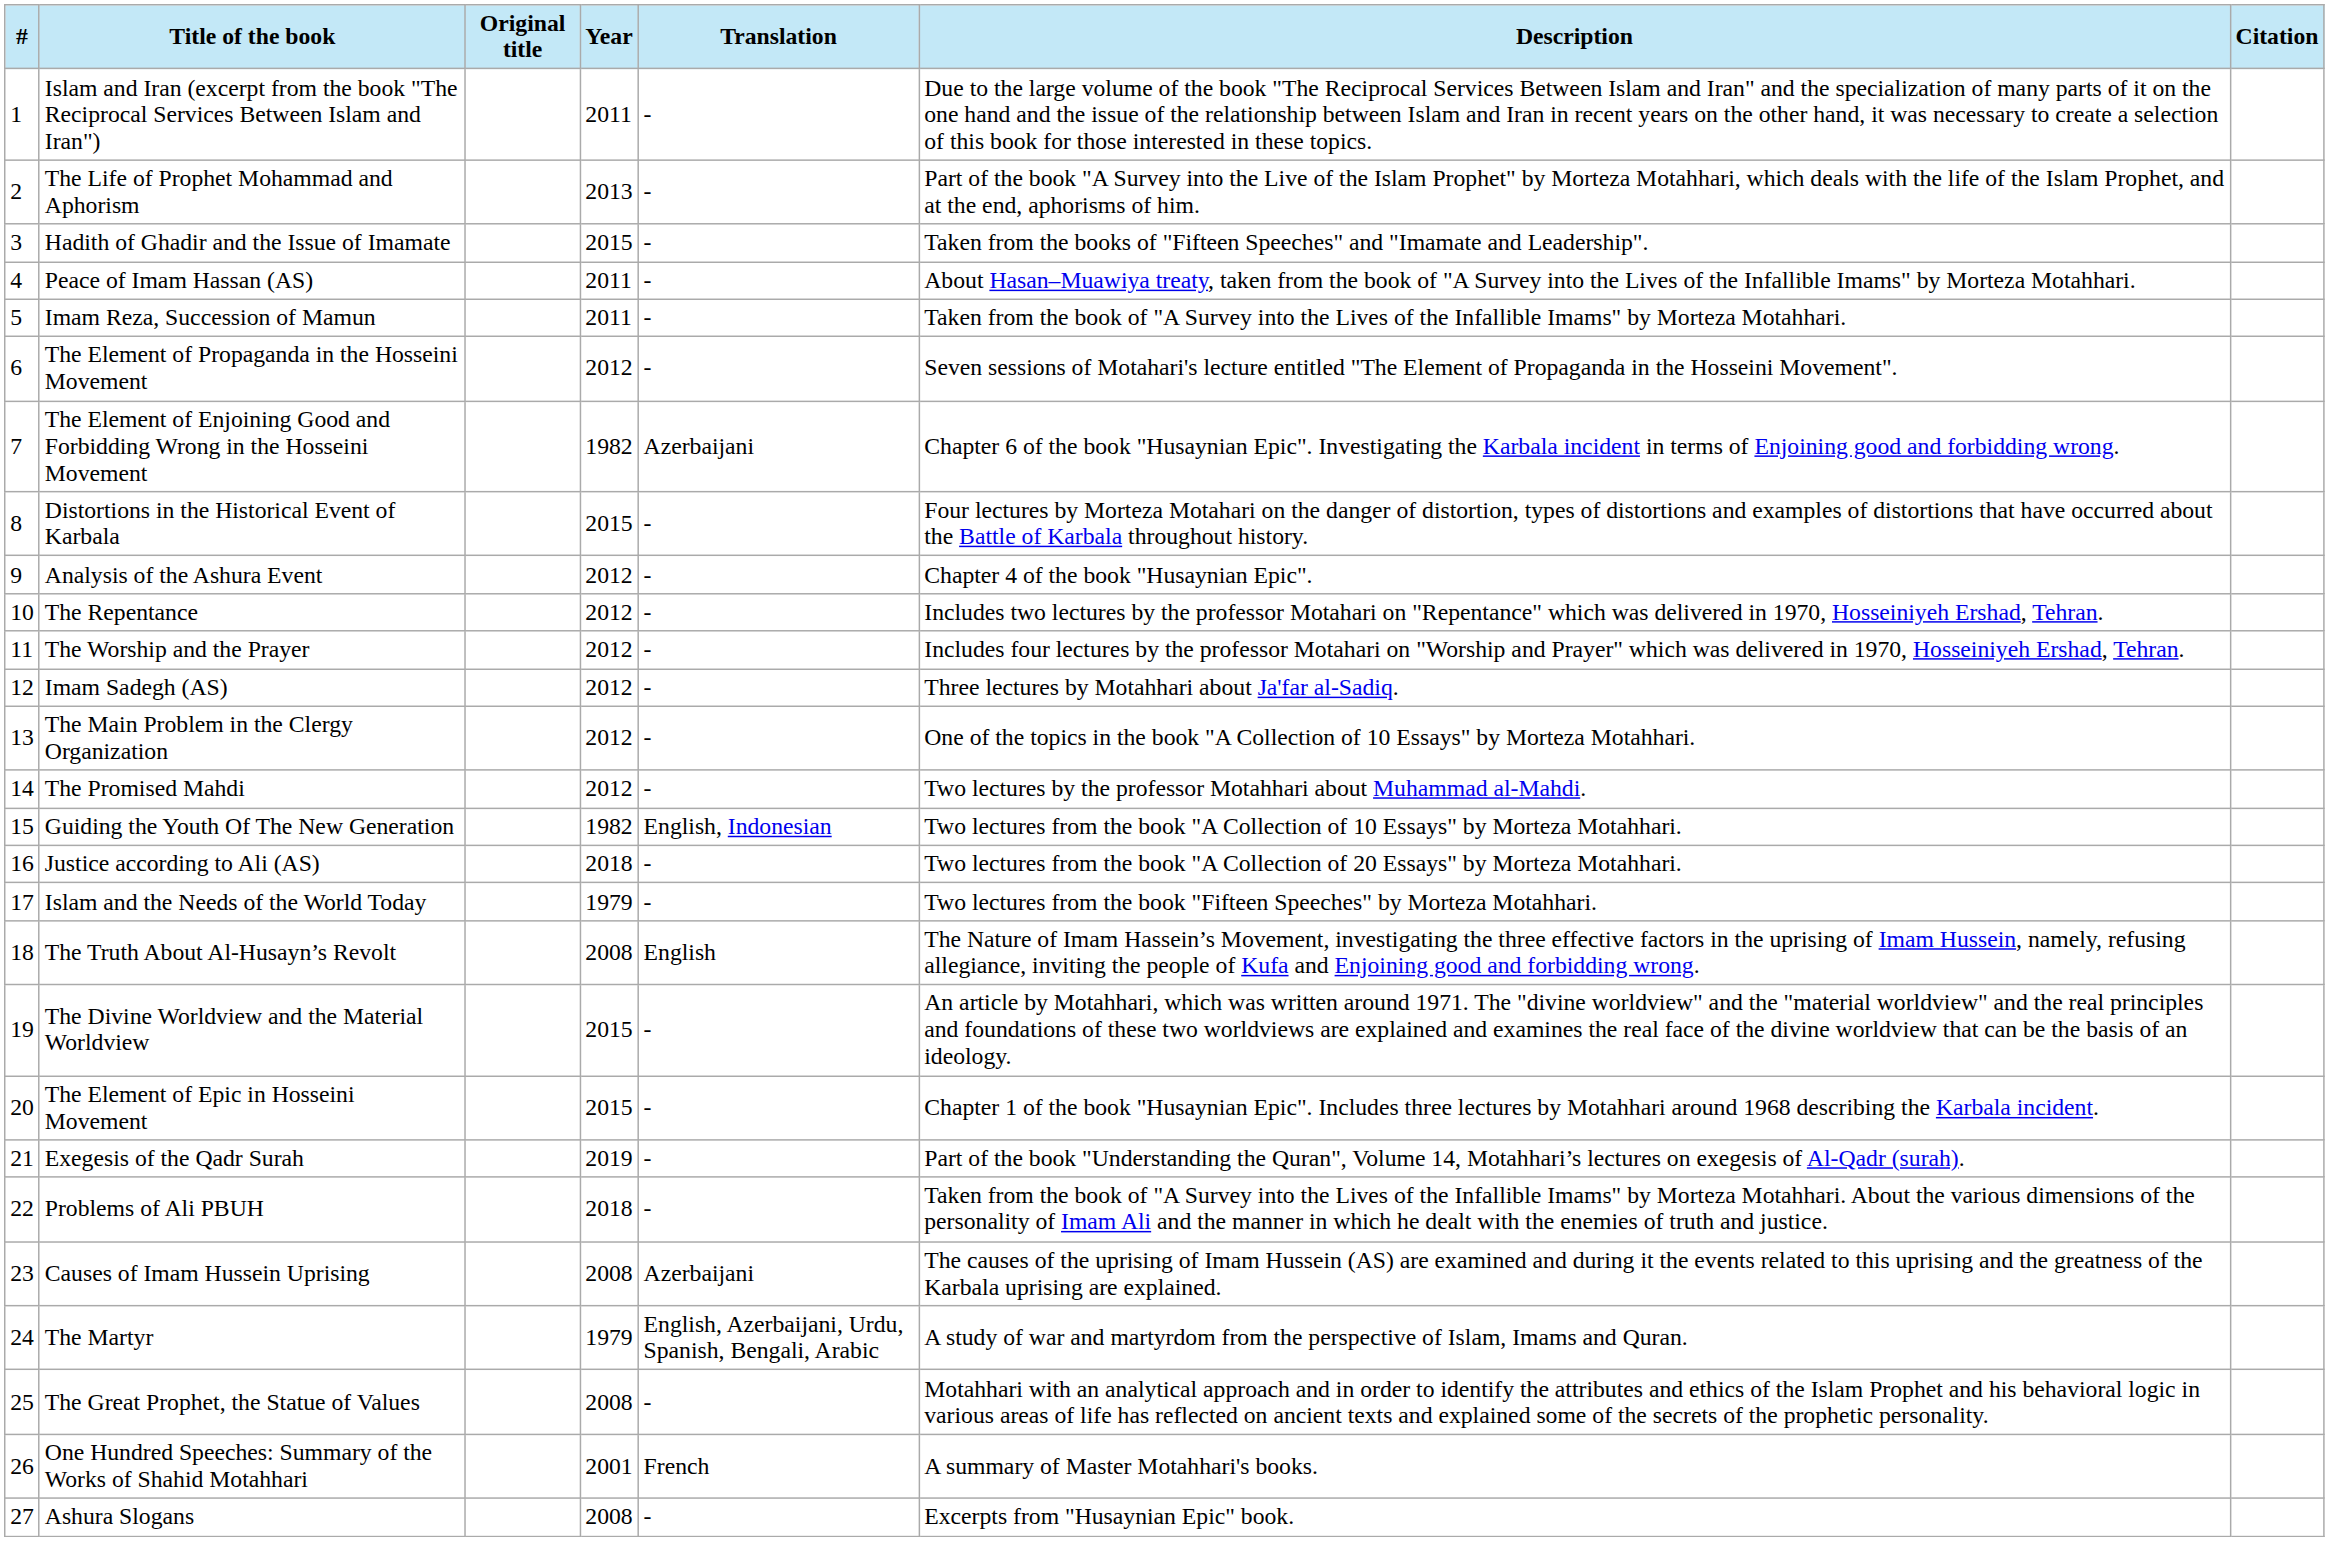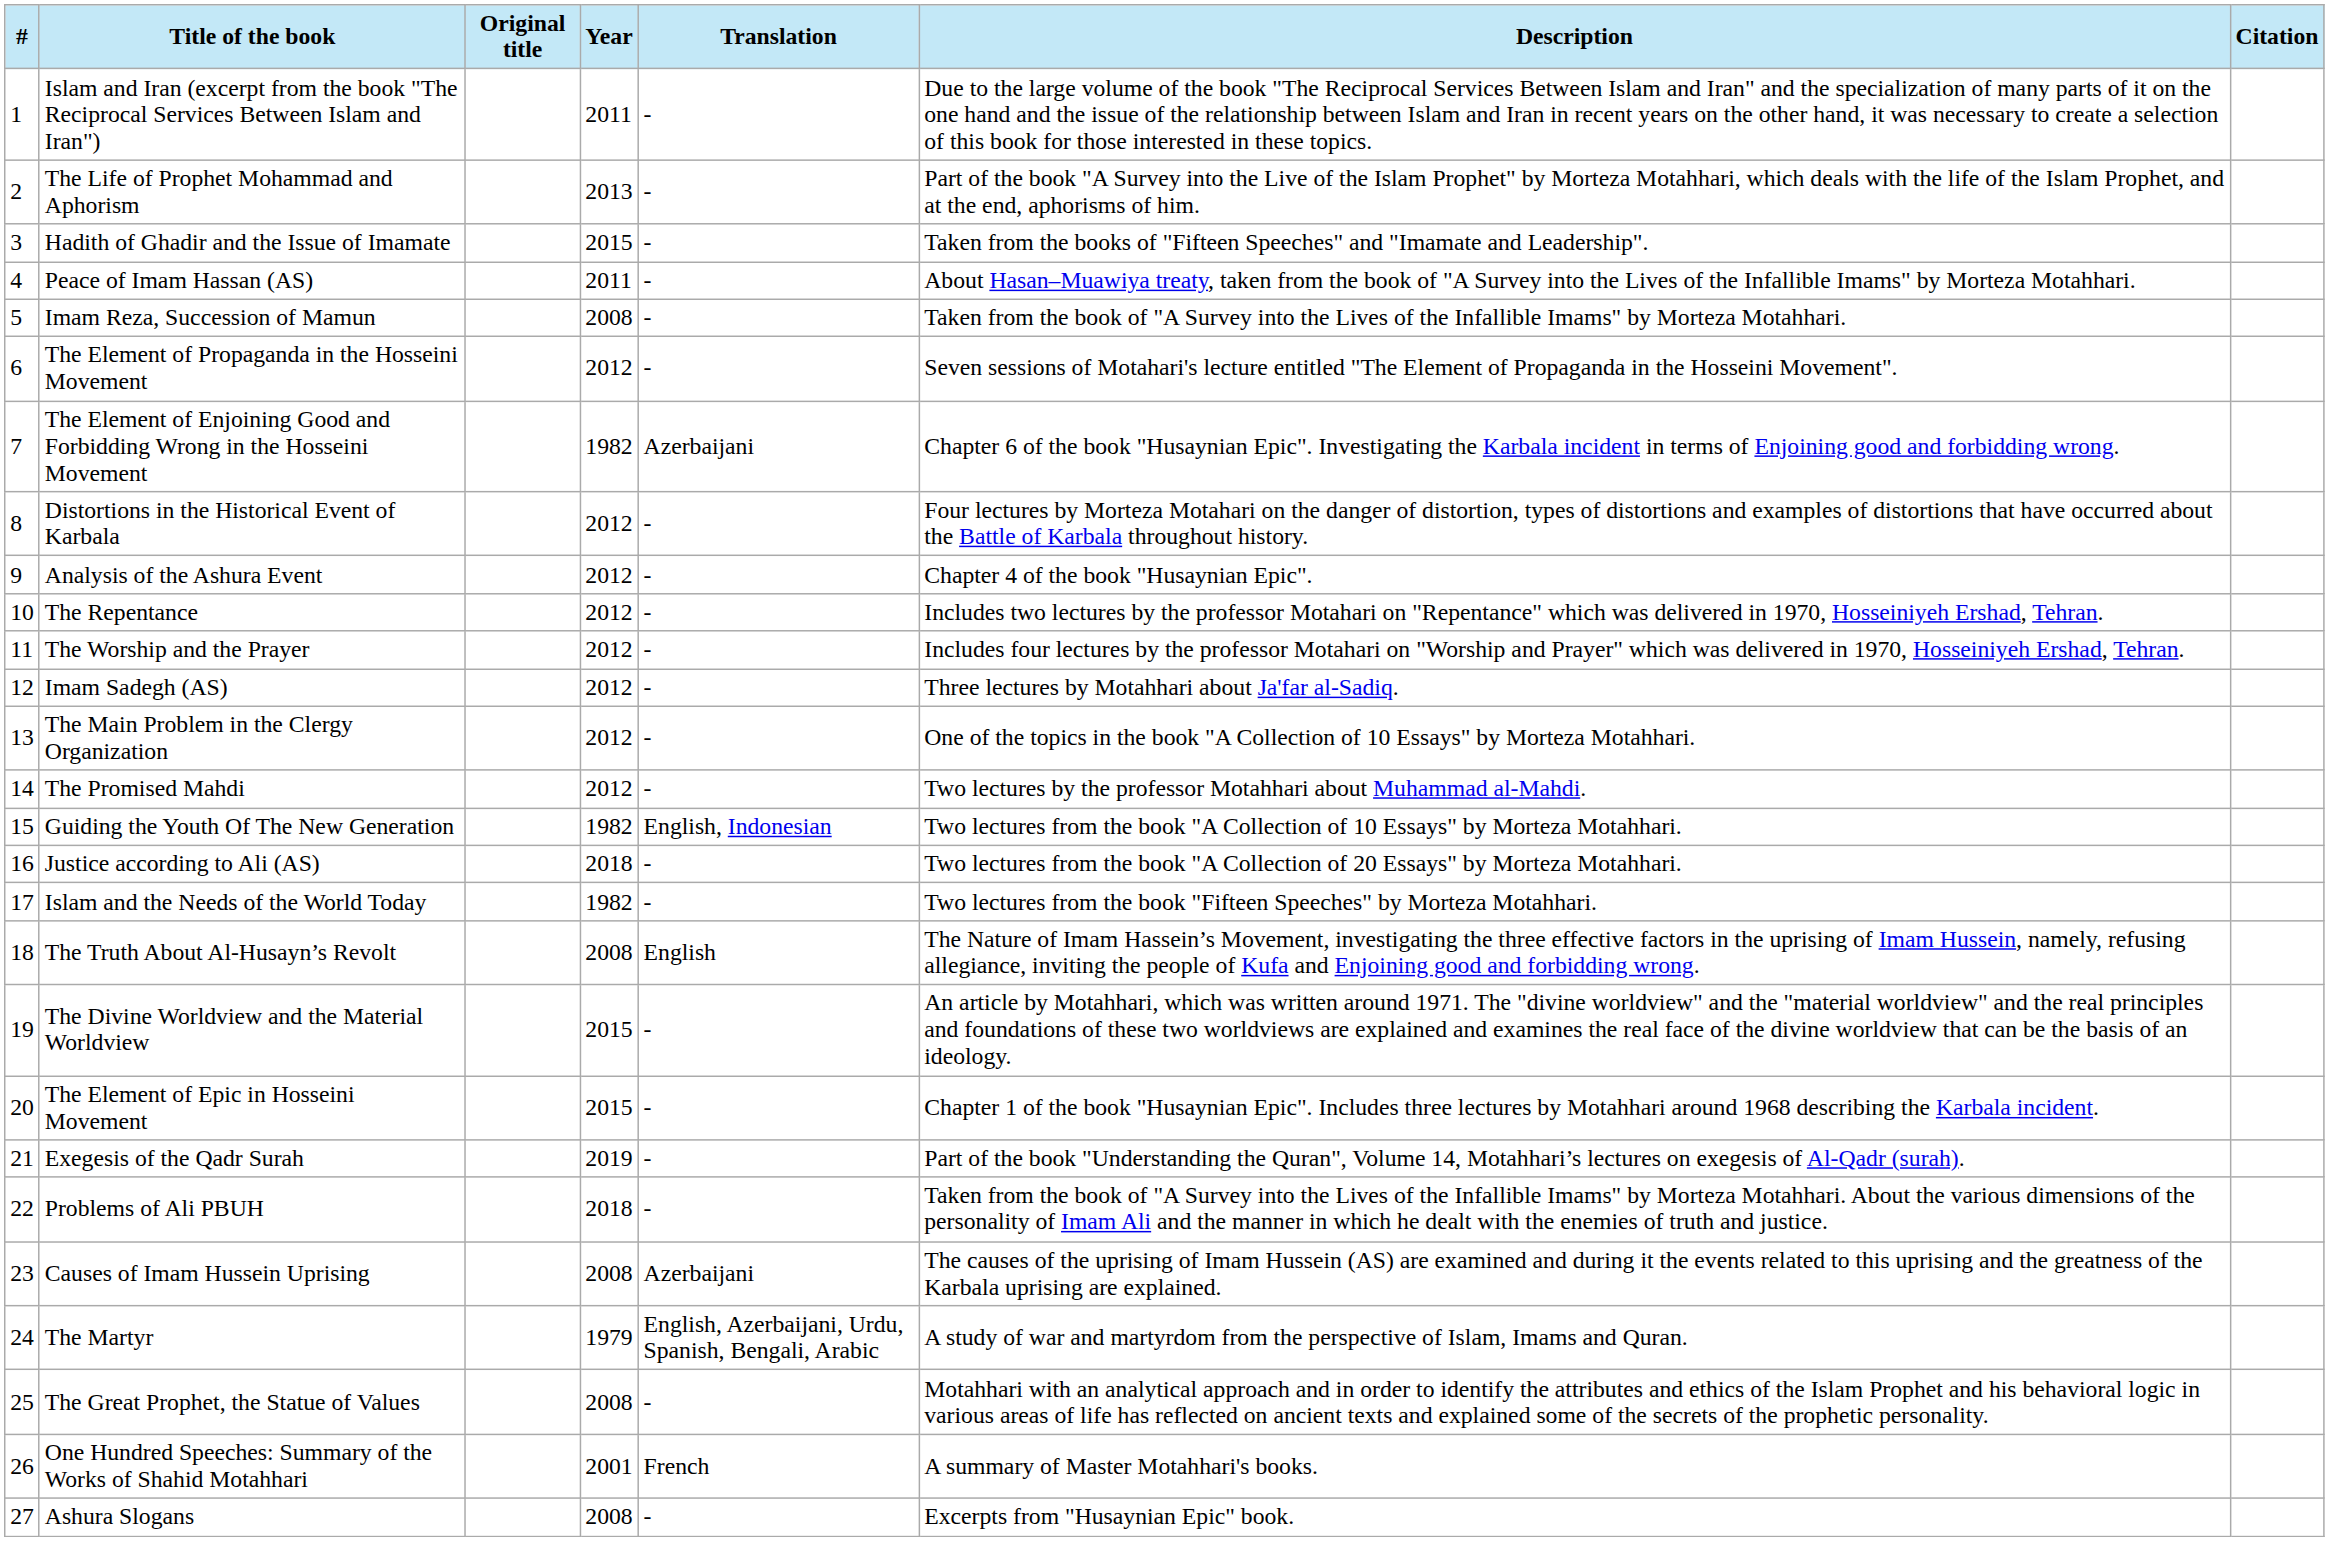(609, 317) 2011 -> (609, 317) 2008
(609, 523) 2015 -> (609, 523) 2012
(609, 901) 1979 -> (609, 901) 1982
